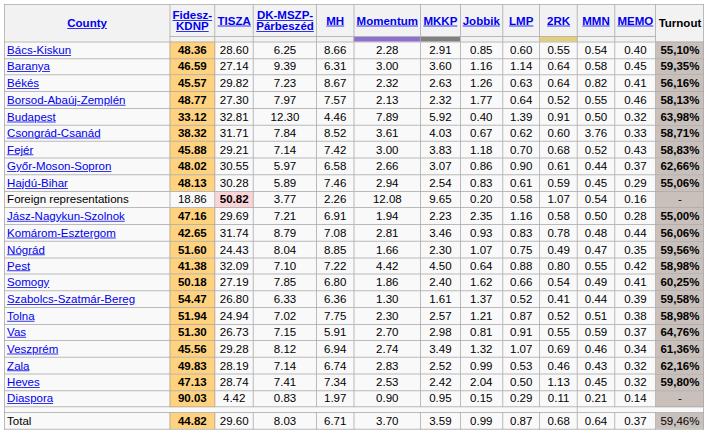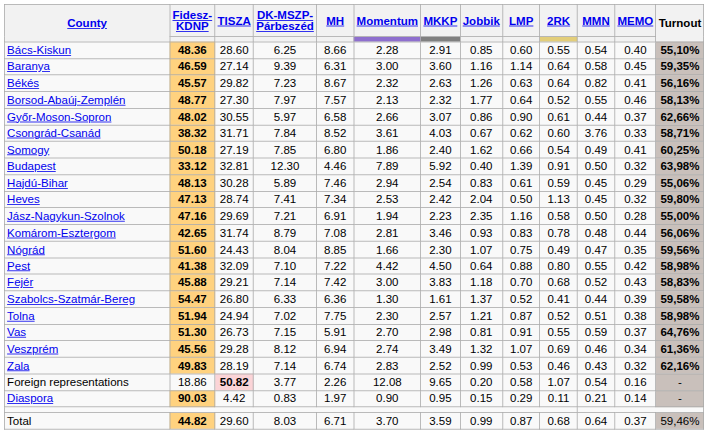rows swapped: (31, 117) <-> (59, 167)
rows swapped: (20, 150) <-> (28, 283)
rows swapped: (23, 382) <-> (68, 200)
